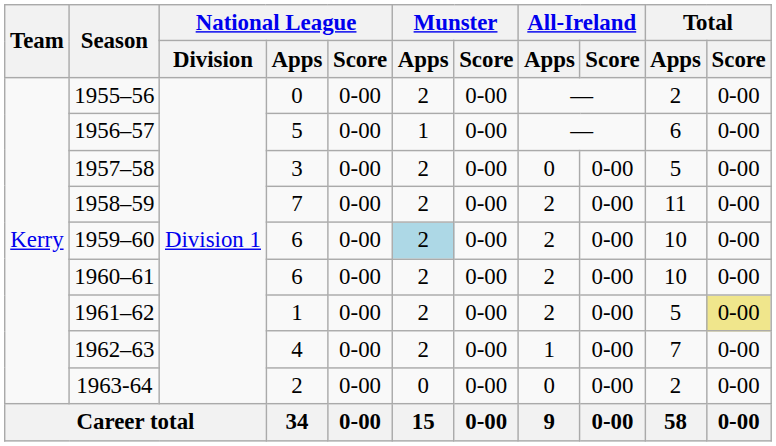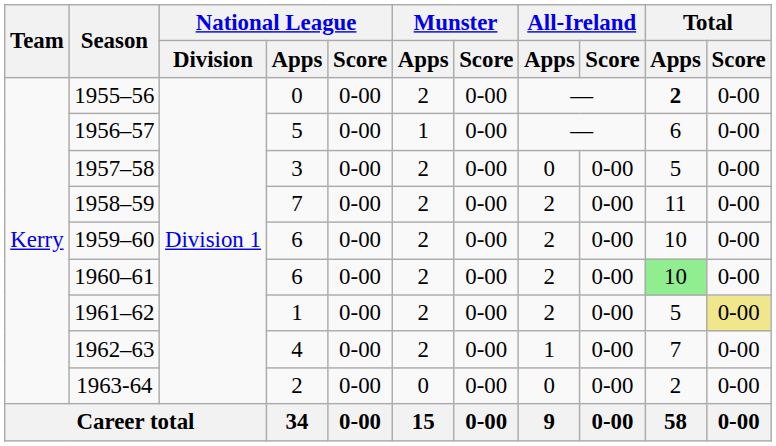(676, 95) normal -> (676, 95) bold
(423, 240) lightblue background -> (423, 240) no background
(676, 276) no background -> (676, 276) lightgreen background
